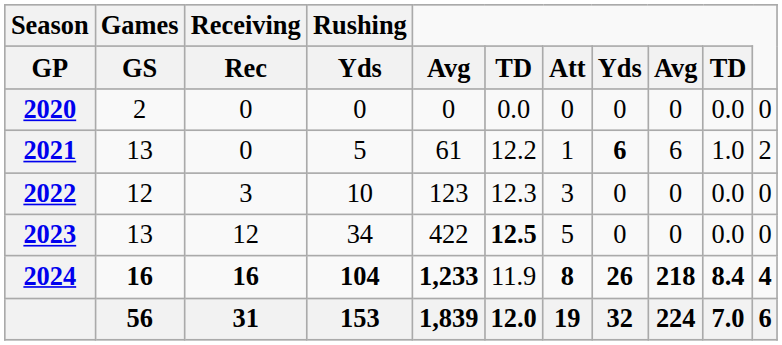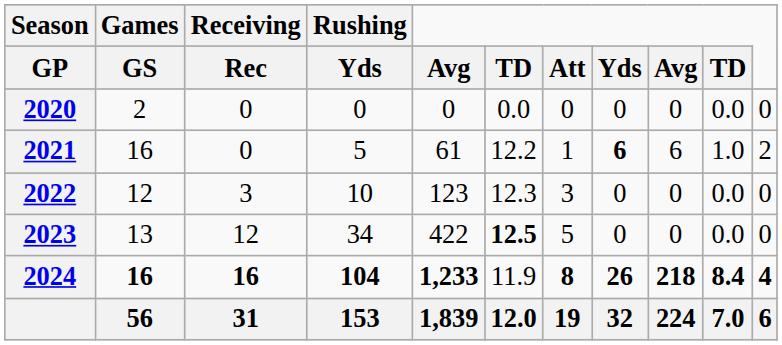(140, 151) 13 -> (140, 151) 16
